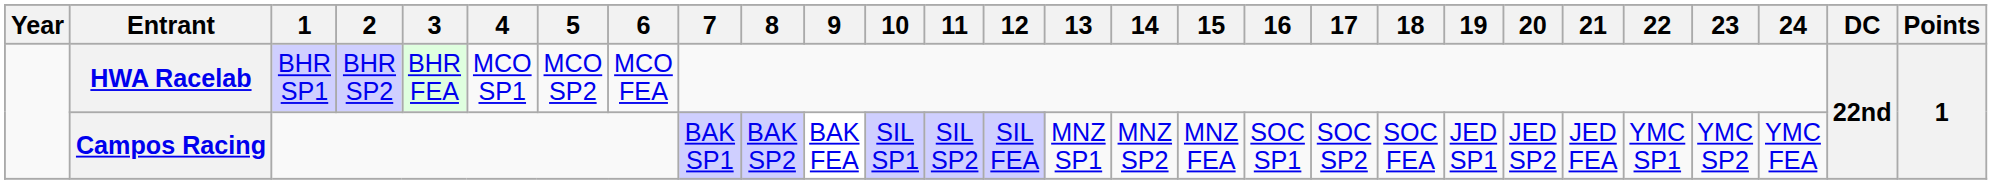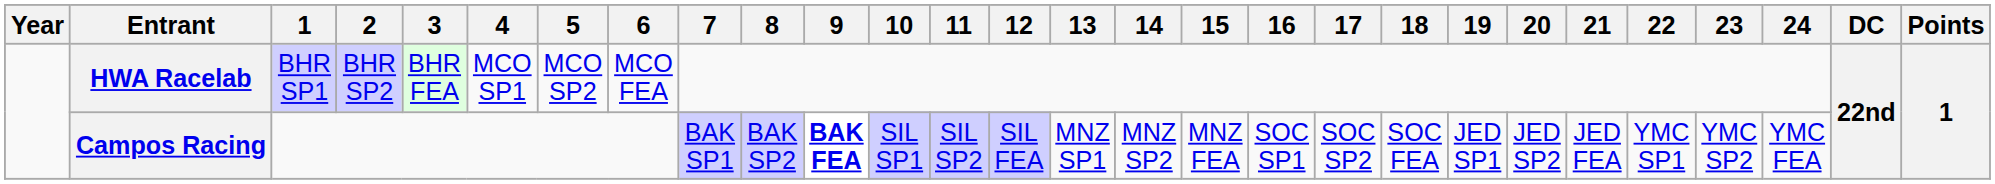(834, 145) normal -> (836, 145) bold
